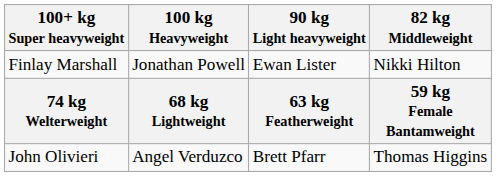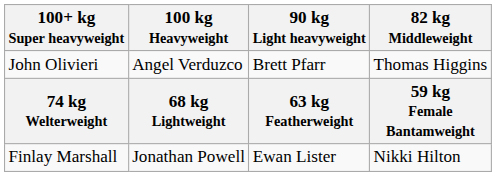rows swapped: (53, 157) <-> (63, 64)
